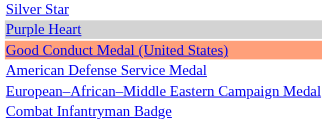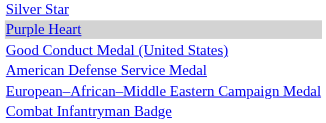(117, 50) lightsalmon background -> (117, 50) no background
